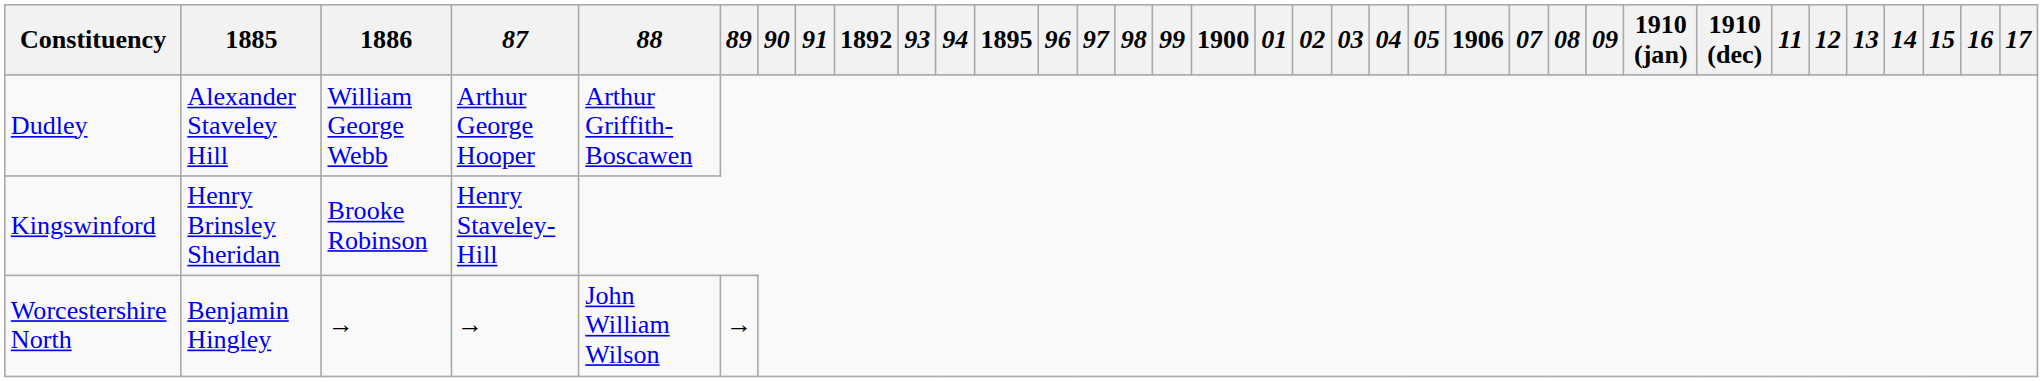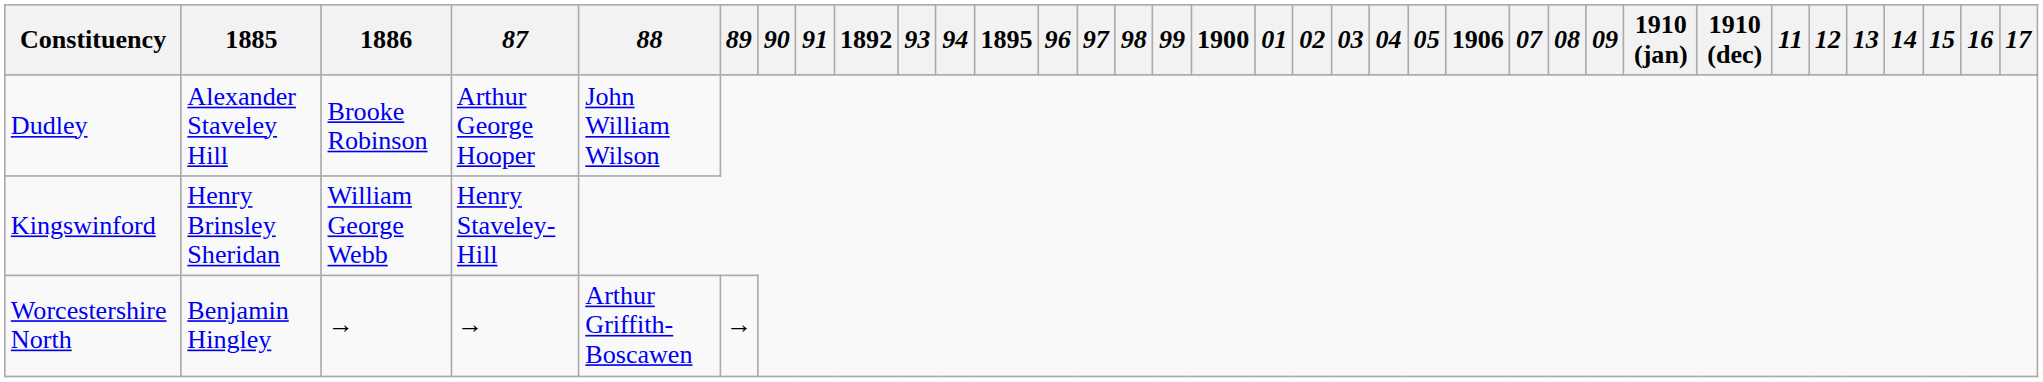(370, 125) William George Webb -> (378, 125) Brooke Robinson
(639, 125) Arthur Griffith-Boscawen -> (628, 125) John William Wilson
(378, 225) Brooke Robinson -> (370, 225) William George Webb
(628, 325) John William Wilson -> (639, 325) Arthur Griffith-Boscawen
